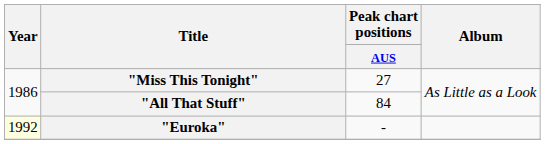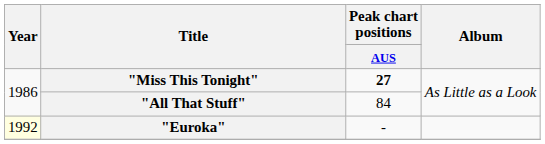(383, 80) normal -> (383, 80) bold
